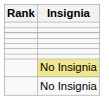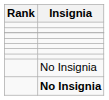(68, 68) khaki background -> (68, 68) no background
(68, 86) normal -> (71, 86) bold
